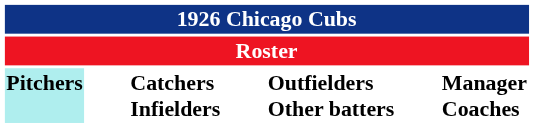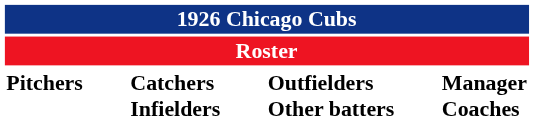(45, 82) paleturquoise background -> (45, 82) no background
